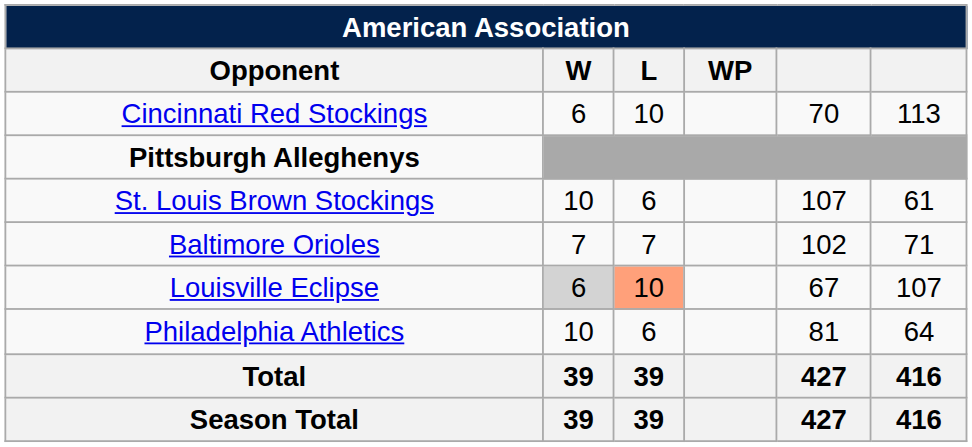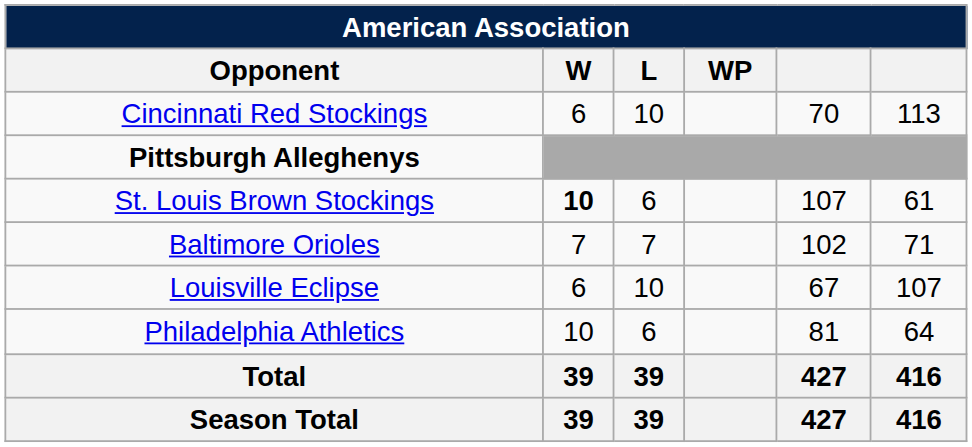(579, 201) normal -> (579, 201) bold
(579, 288) lightgrey background -> (579, 288) no background
(649, 288) lightsalmon background -> (649, 288) no background
